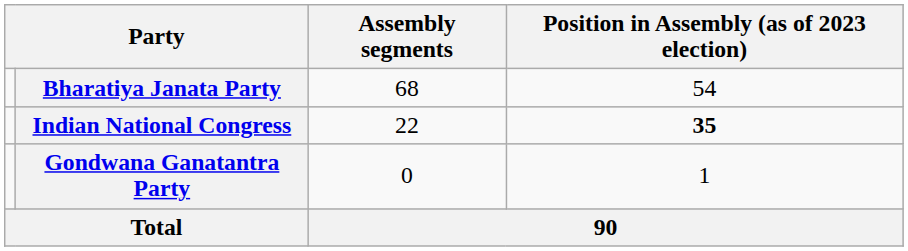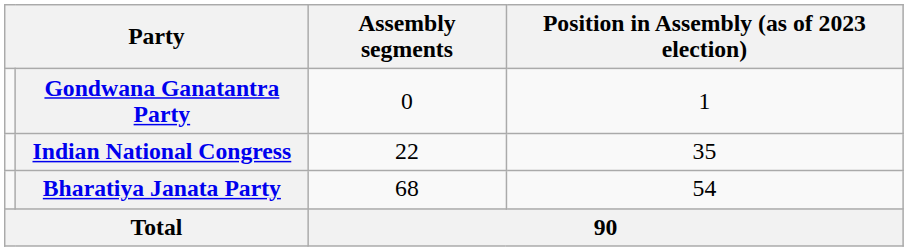rows swapped: (162, 87) <-> (162, 175)
(704, 125) bold -> (704, 151) normal
